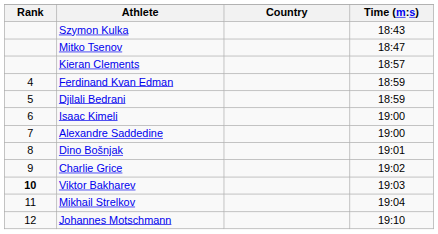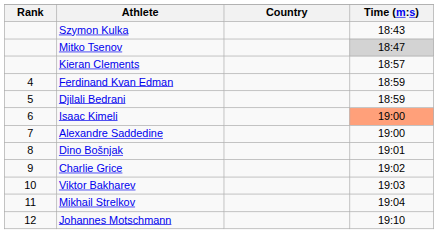(392, 47) no background -> (392, 47) lightgrey background
(392, 116) no background -> (392, 116) lightsalmon background
(30, 185) bold -> (30, 185) normal
